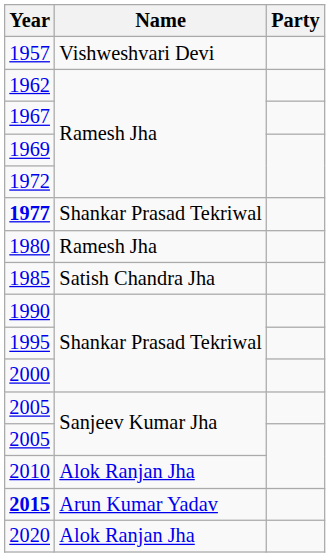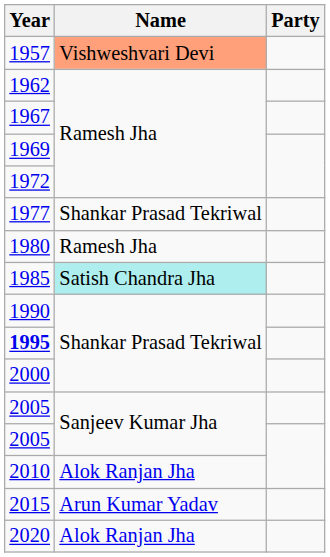(137, 52) no background -> (137, 52) lightsalmon background
(30, 213) bold -> (30, 213) normal
(137, 278) no background -> (137, 278) paleturquoise background
(30, 342) normal -> (30, 342) bold
(30, 504) bold -> (30, 504) normal
